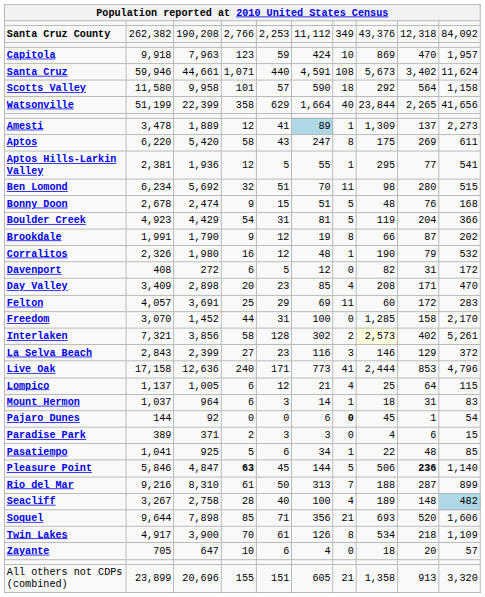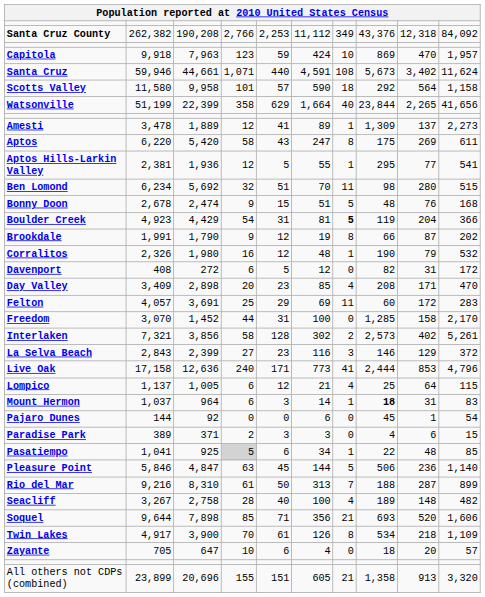(325, 126) lightblue background -> (325, 126) no background
(351, 221) normal -> (351, 221) bold
(380, 336) lightyellow background -> (380, 336) no background
(389, 402) normal -> (389, 402) bold
(351, 419) bold -> (351, 419) normal
(251, 452) no background -> (251, 452) lightgrey background
(248, 469) bold -> (248, 469) normal
(427, 469) bold -> (427, 469) normal
(469, 502) lightblue background -> (469, 502) no background
